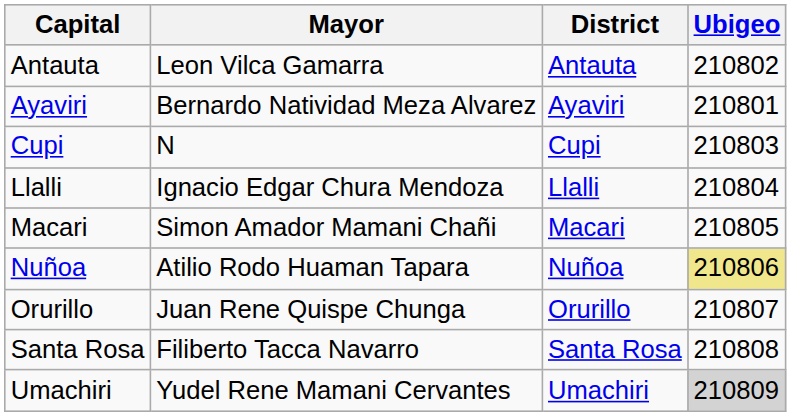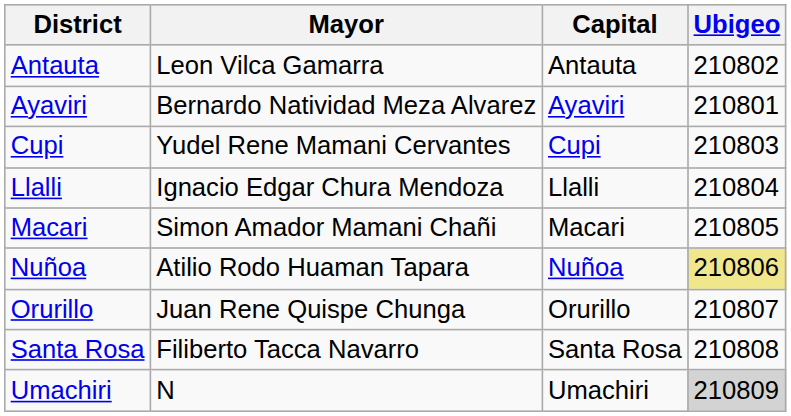columns swapped: (615, 24) <-> (78, 24)
(166, 146) N -> (333, 146) Yudel Rene Mamani Cervantes
(333, 390) Yudel Rene Mamani Cervantes -> (166, 390) N
